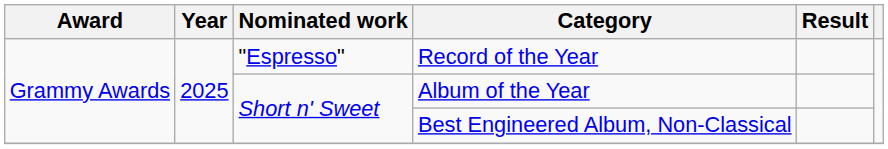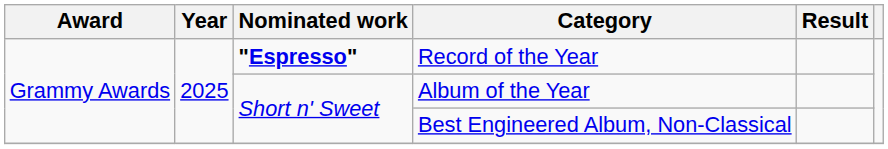(292, 56) normal -> (298, 56) bold
